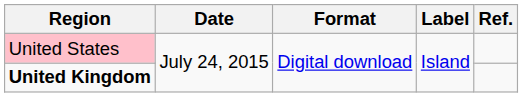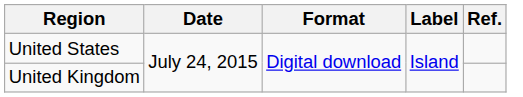(64, 48) pink background -> (64, 48) no background
(80, 77) bold -> (74, 77) normal
